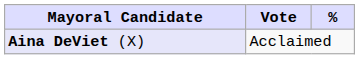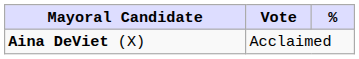(77, 42) lavender background -> (77, 42) no background
